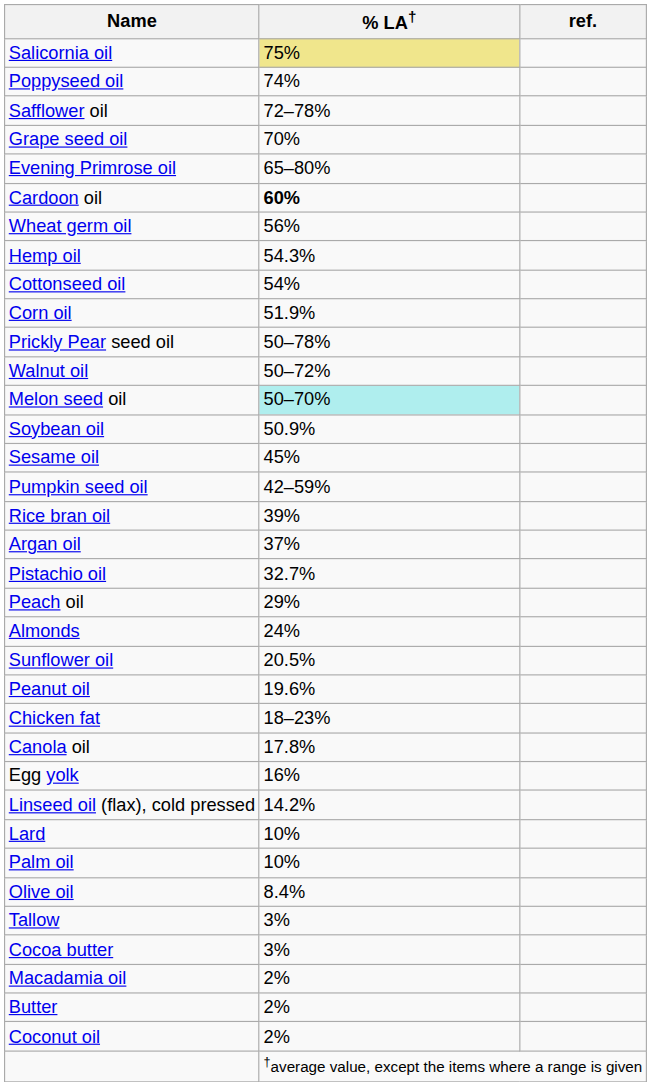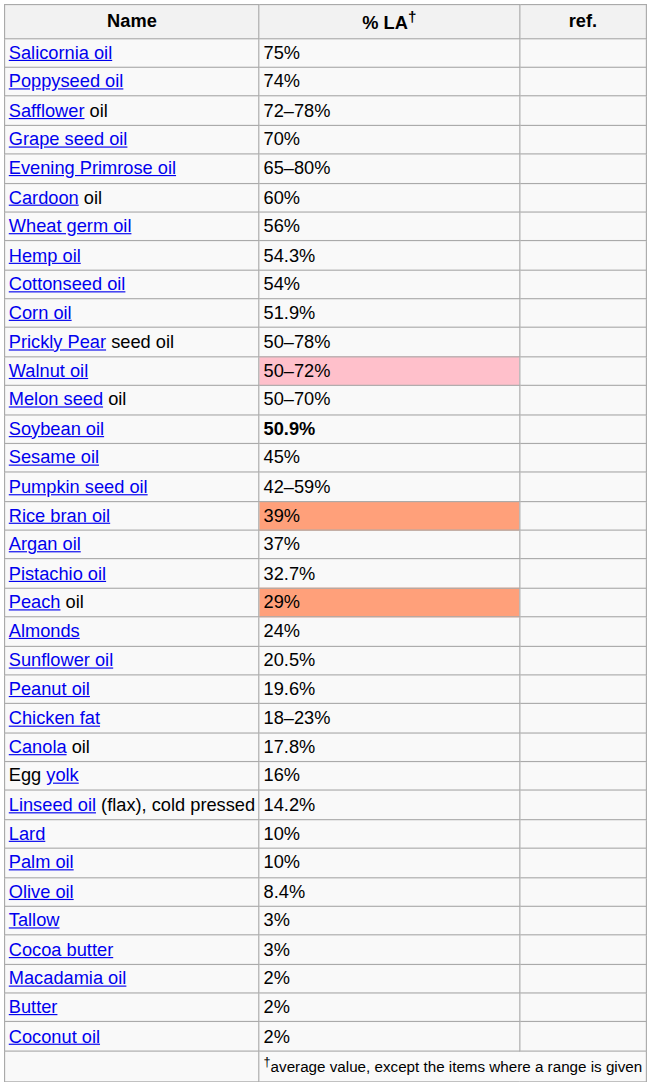(282, 52) khaki background -> (282, 52) no background
(282, 197) bold -> (282, 197) normal
(297, 371) no background -> (297, 371) pink background
(297, 399) paleturquoise background -> (297, 399) no background
(289, 428) normal -> (289, 428) bold
(282, 515) no background -> (282, 515) lightsalmon background
(282, 602) no background -> (282, 602) lightsalmon background
